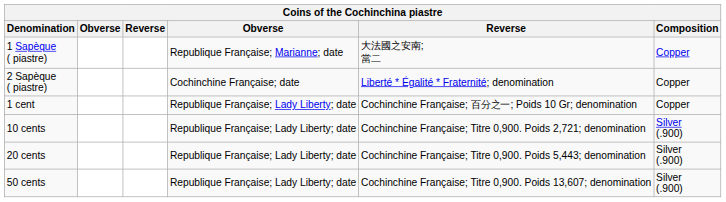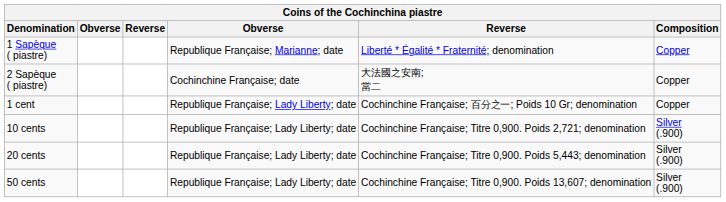(392, 53) 大法國之安南; 當二 -> (457, 51) Liberté * Égalité * Fraternité; denomination
(457, 83) Liberté * Égalité * Fraternité; denomination -> (392, 80) 大法國之安南; 當二
